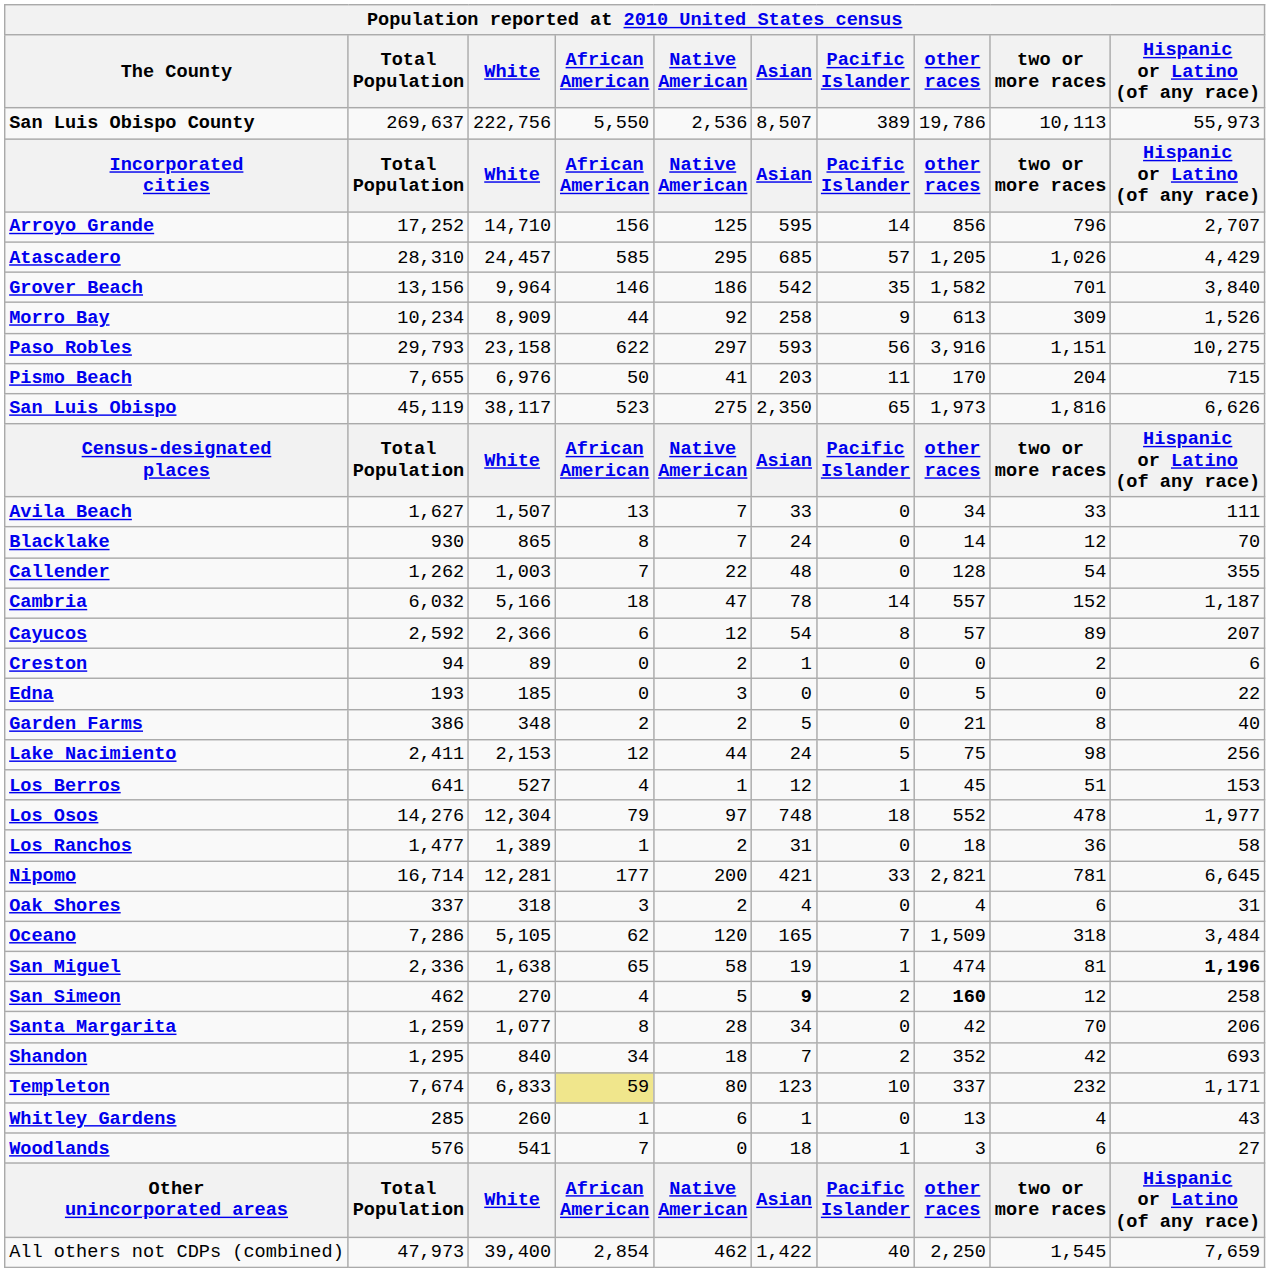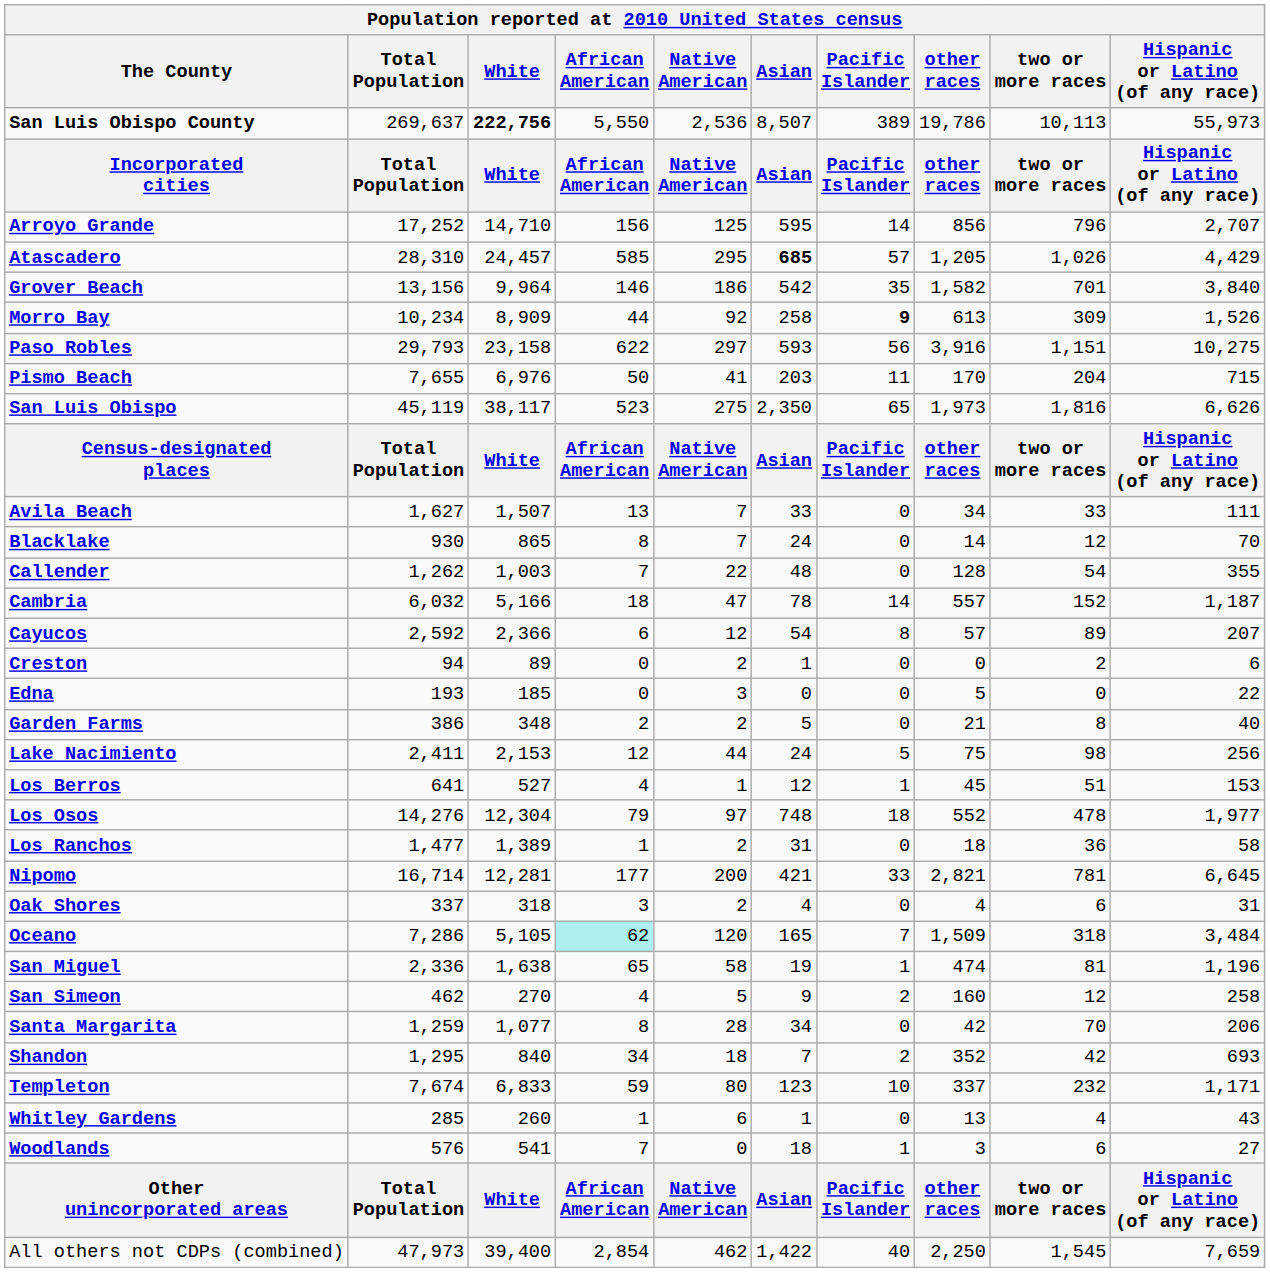(512, 123) normal -> (512, 123) bold
(795, 257) normal -> (795, 257) bold
(905, 318) normal -> (905, 318) bold
(638, 936) no background -> (638, 936) paleturquoise background
(1232, 967) bold -> (1232, 967) normal
(806, 997) bold -> (806, 997) normal
(969, 997) bold -> (969, 997) normal
(638, 1088) khaki background -> (638, 1088) no background
